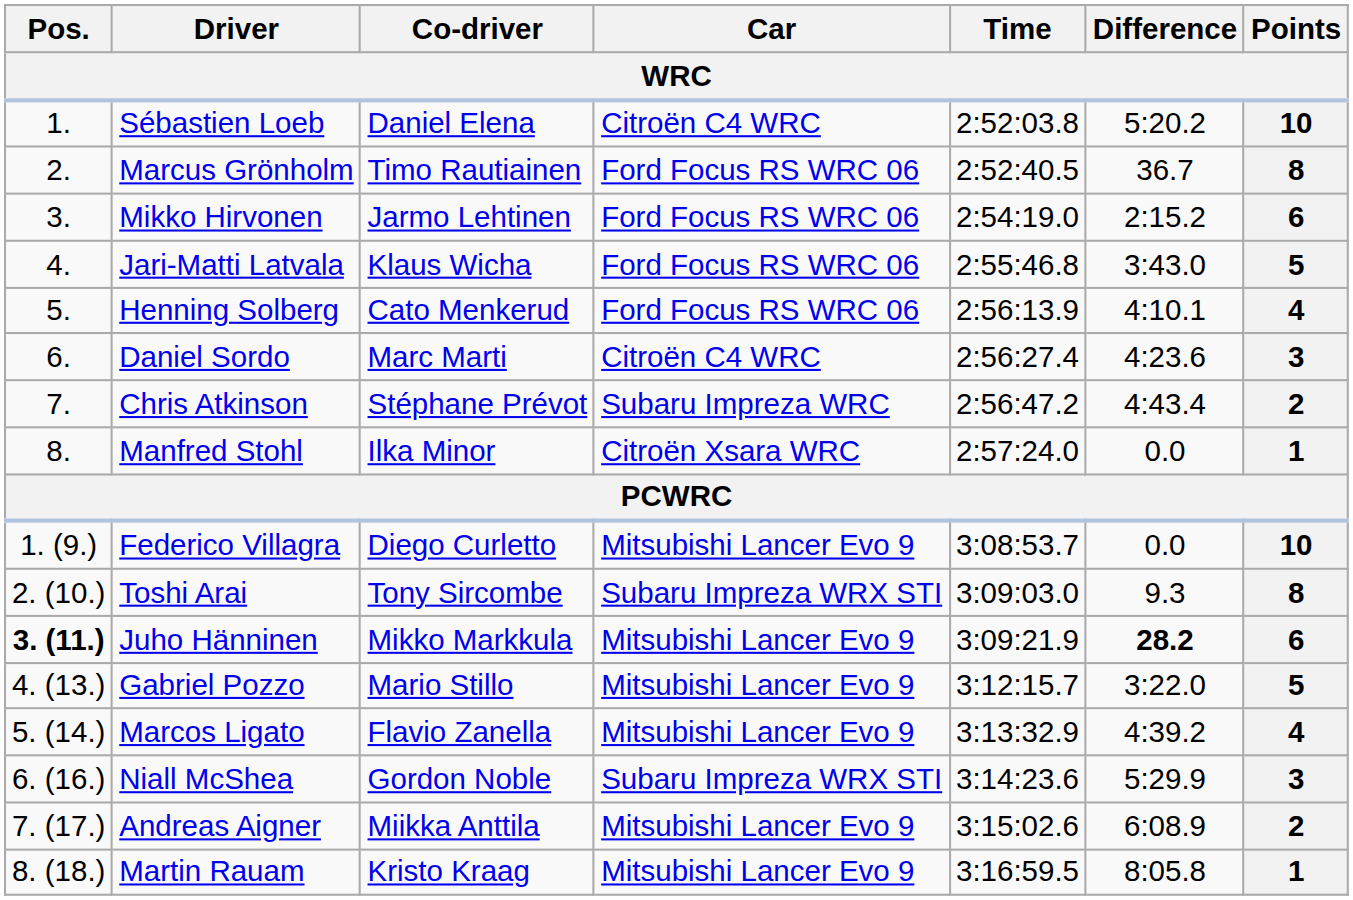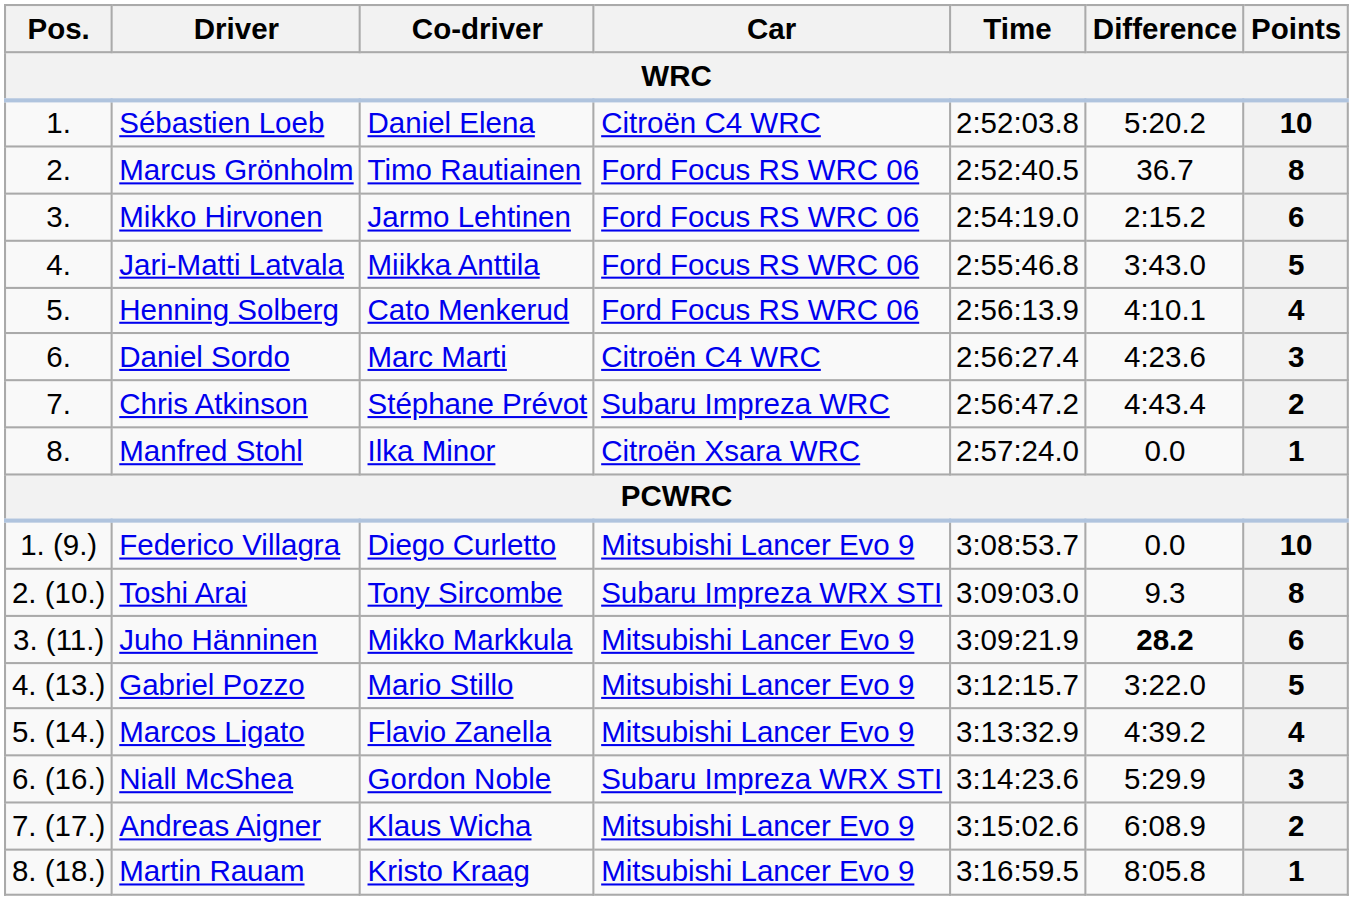(450, 264) Klaus Wicha -> (454, 264) Miikka Anttila
(59, 639) bold -> (59, 639) normal
(454, 826) Miikka Anttila -> (450, 826) Klaus Wicha
